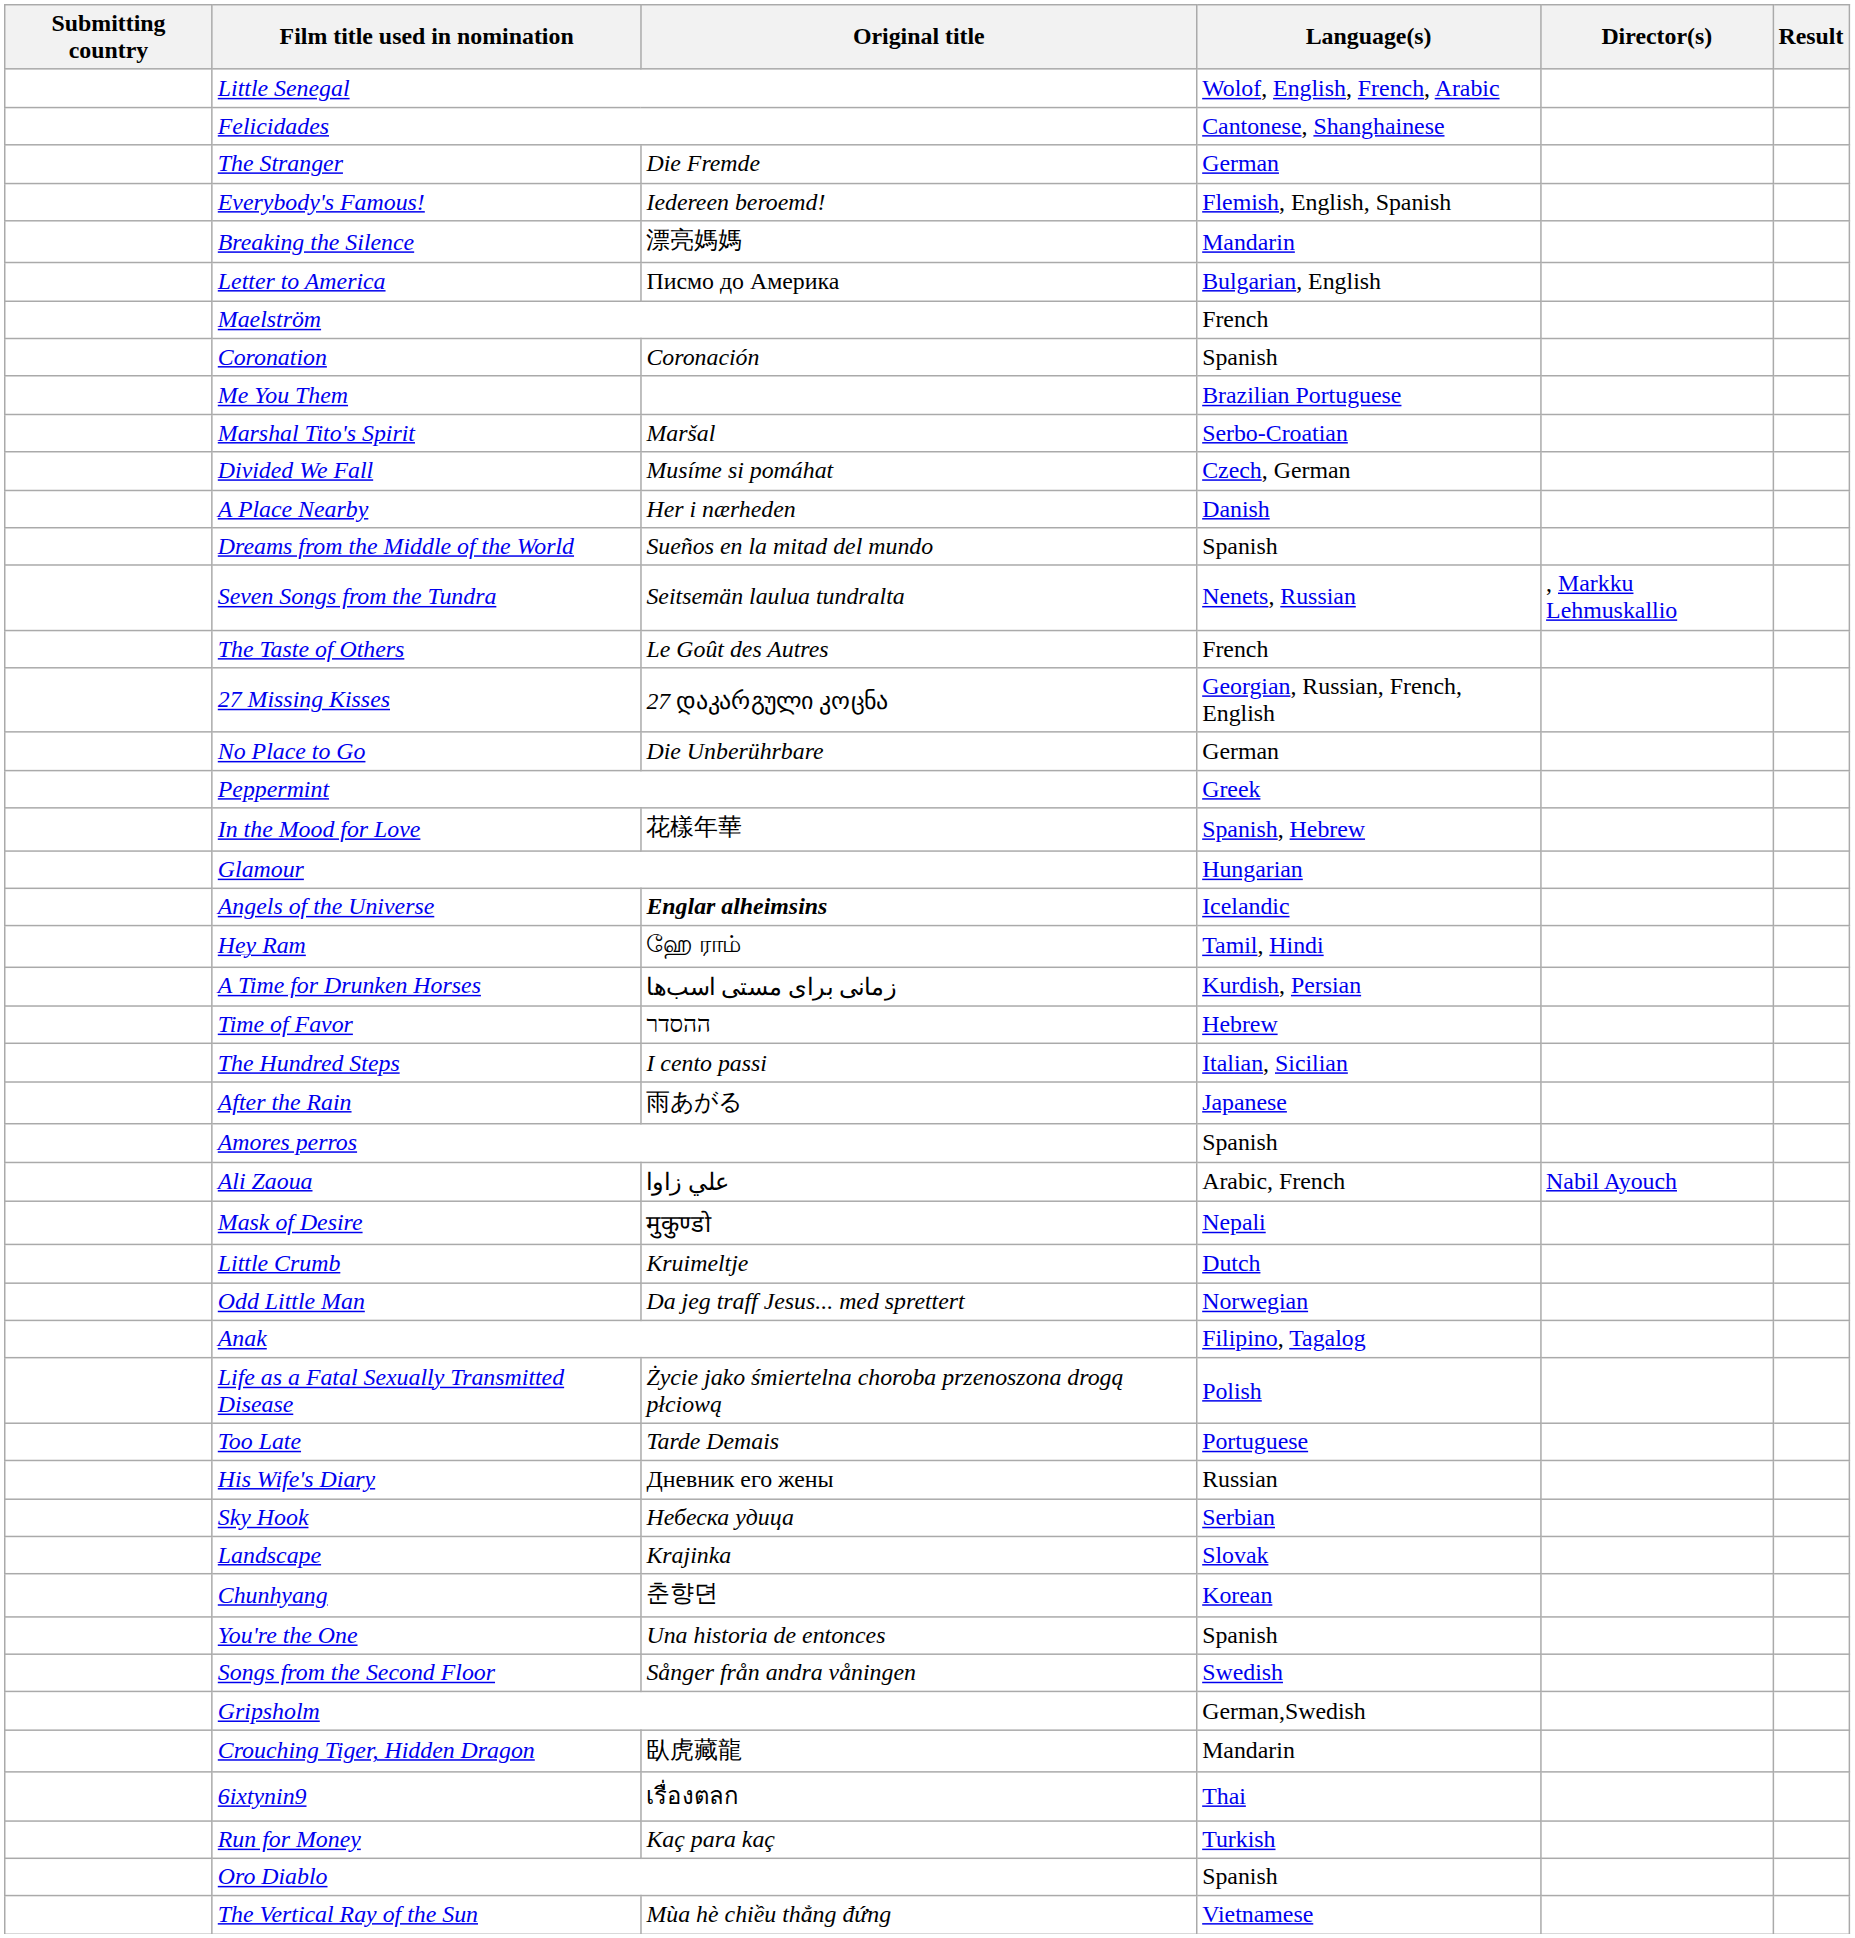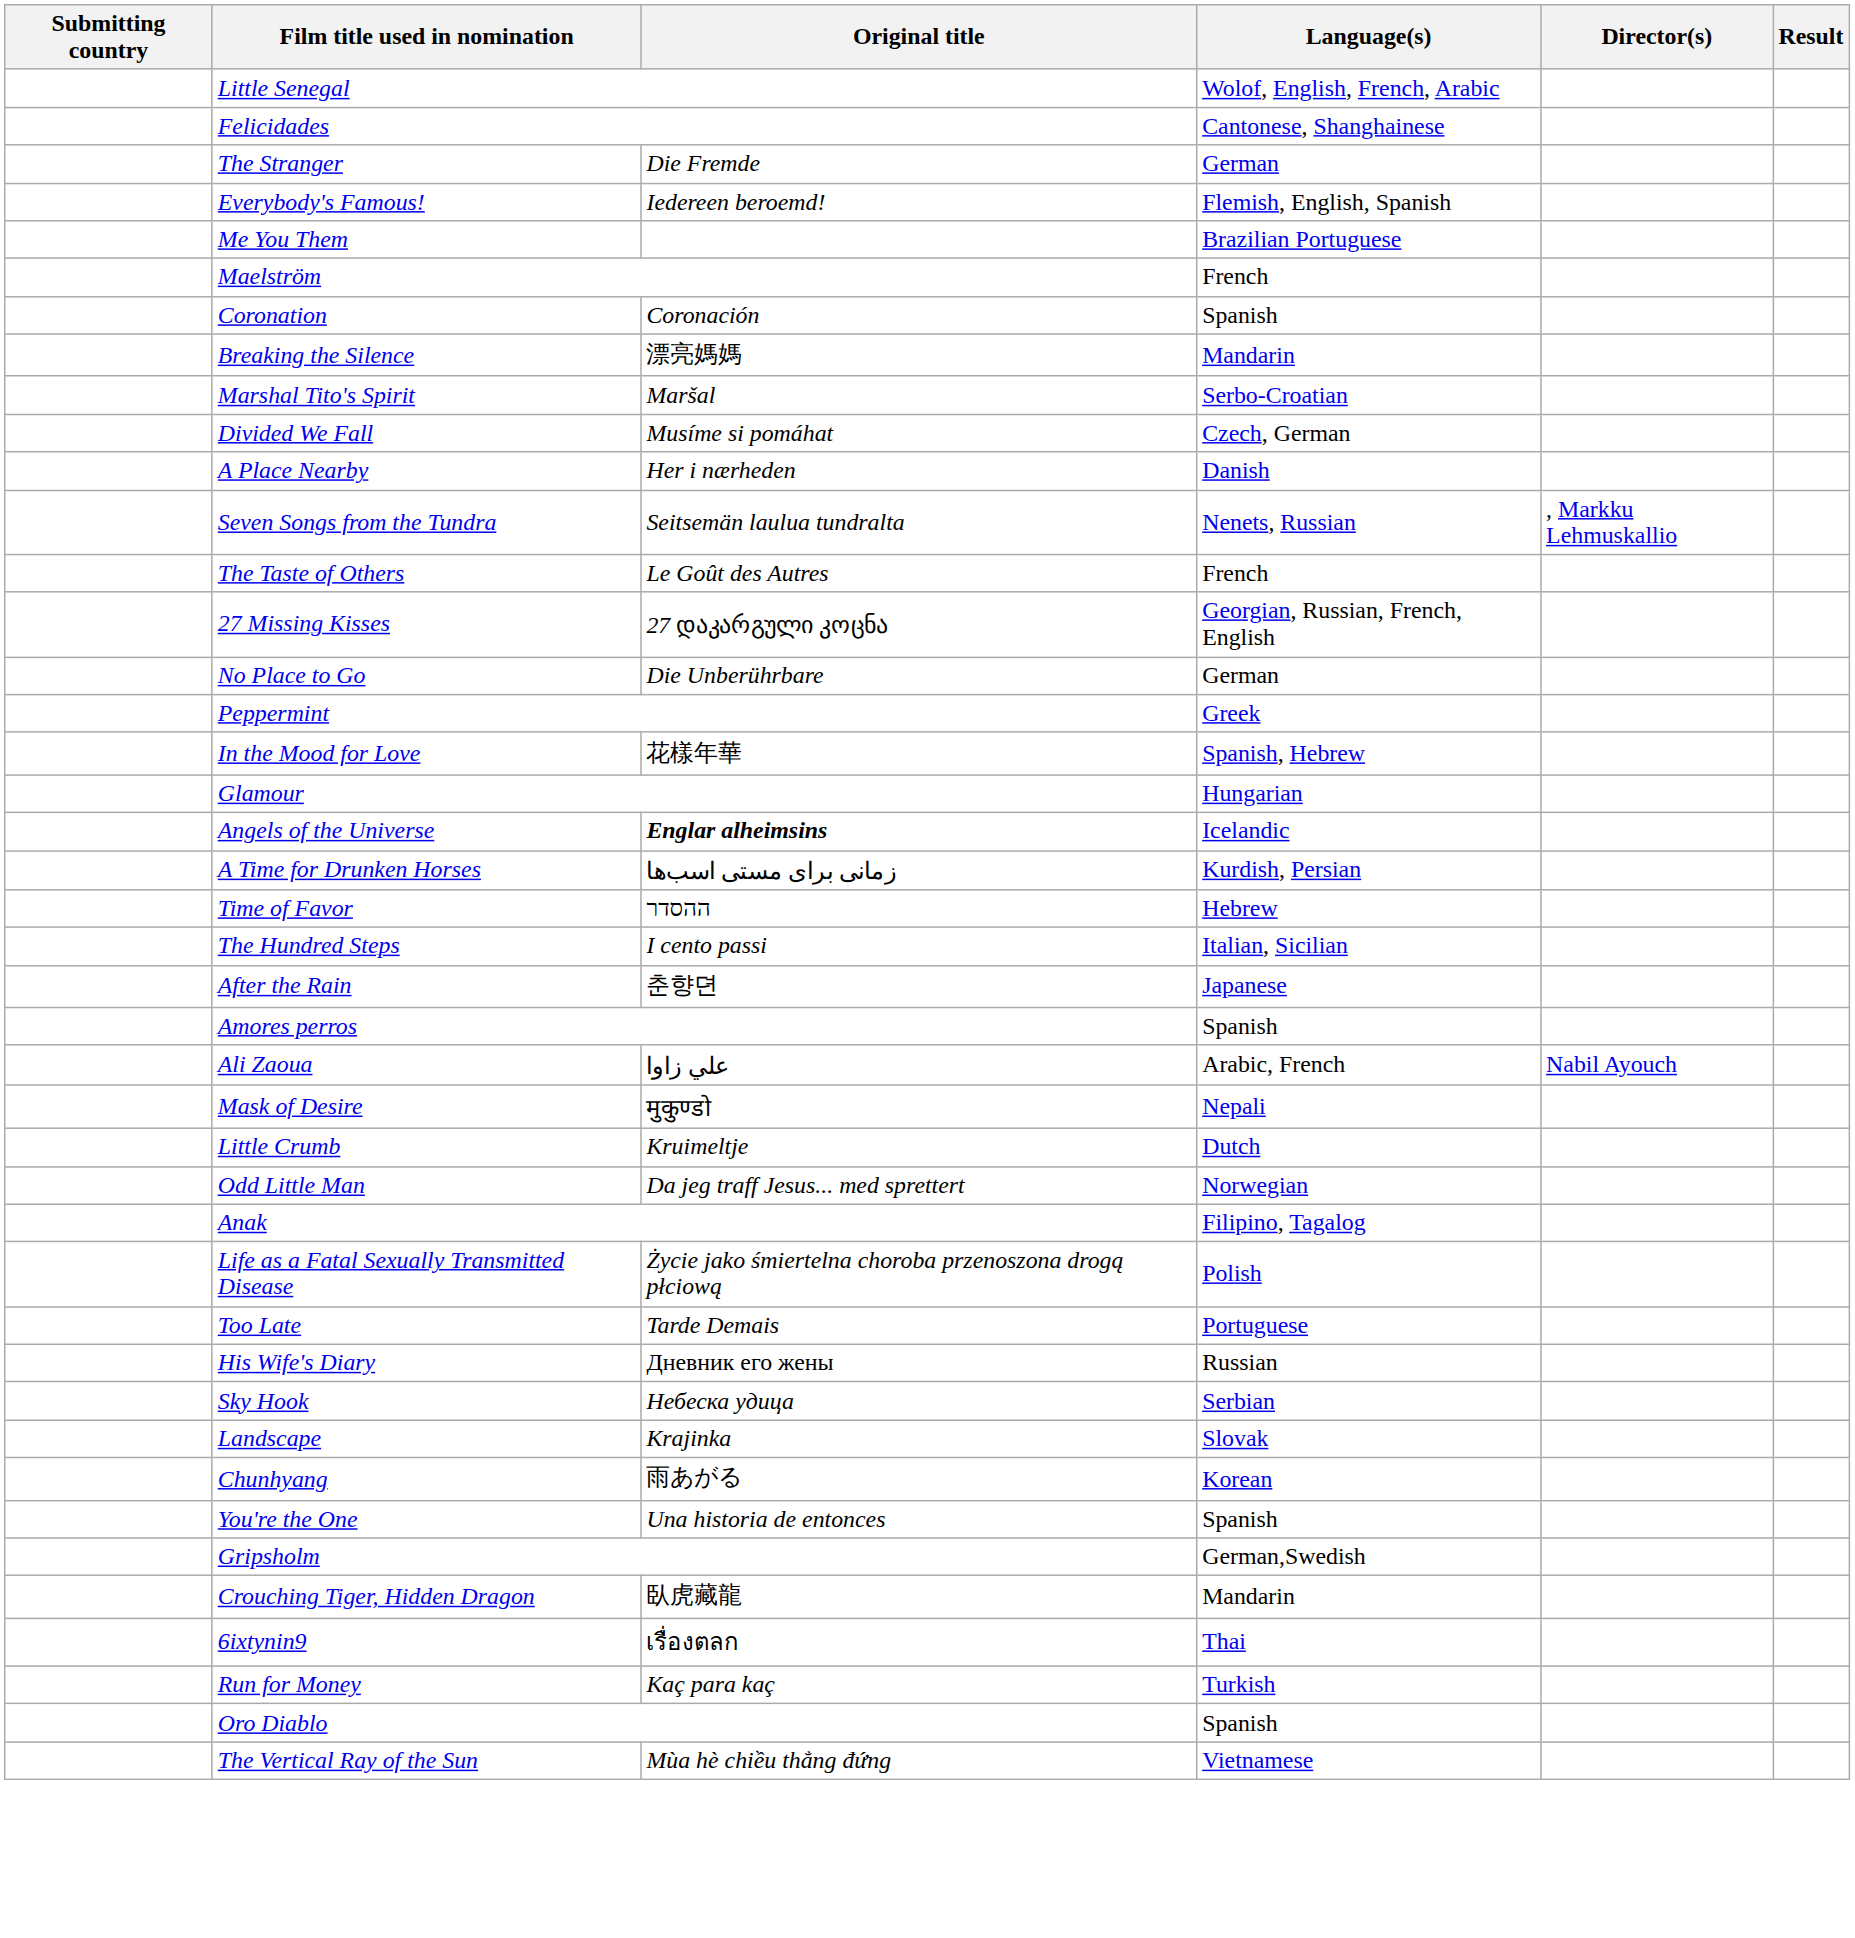rows swapped: (283, 394) <-> (316, 241)
- row: (302, 281)
- row: (396, 546)
- row: (262, 946)
(694, 1101) 雨あがる -> (682, 985) 춘향뎐
(682, 1594) 춘향뎐 -> (694, 1477) 雨あがる
- row: (356, 1672)
